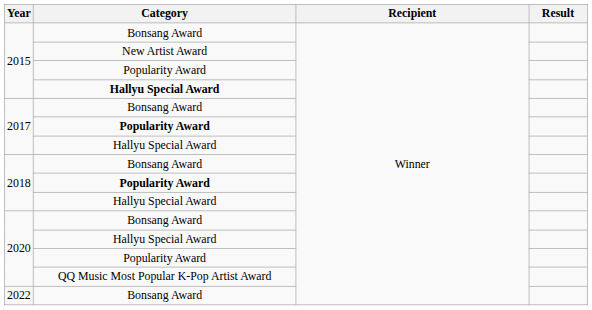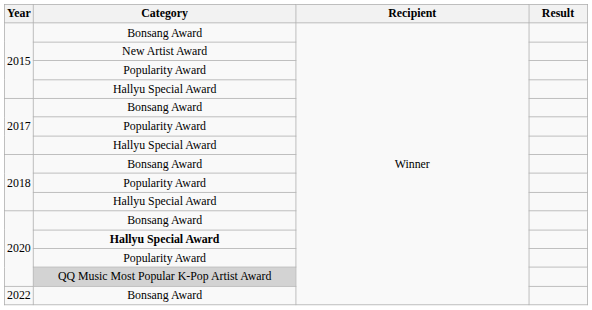(165, 88) bold -> (165, 88) normal
(165, 126) bold -> (165, 126) normal
(165, 182) bold -> (165, 182) normal
(165, 239) normal -> (165, 239) bold
(165, 276) no background -> (165, 276) lightgrey background
